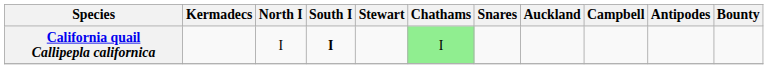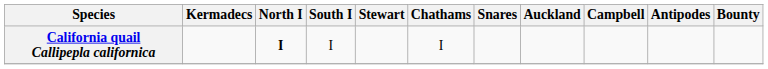(281, 44) normal -> (281, 44) bold
(331, 44) bold -> (331, 44) normal
(441, 44) lightgreen background -> (441, 44) no background
